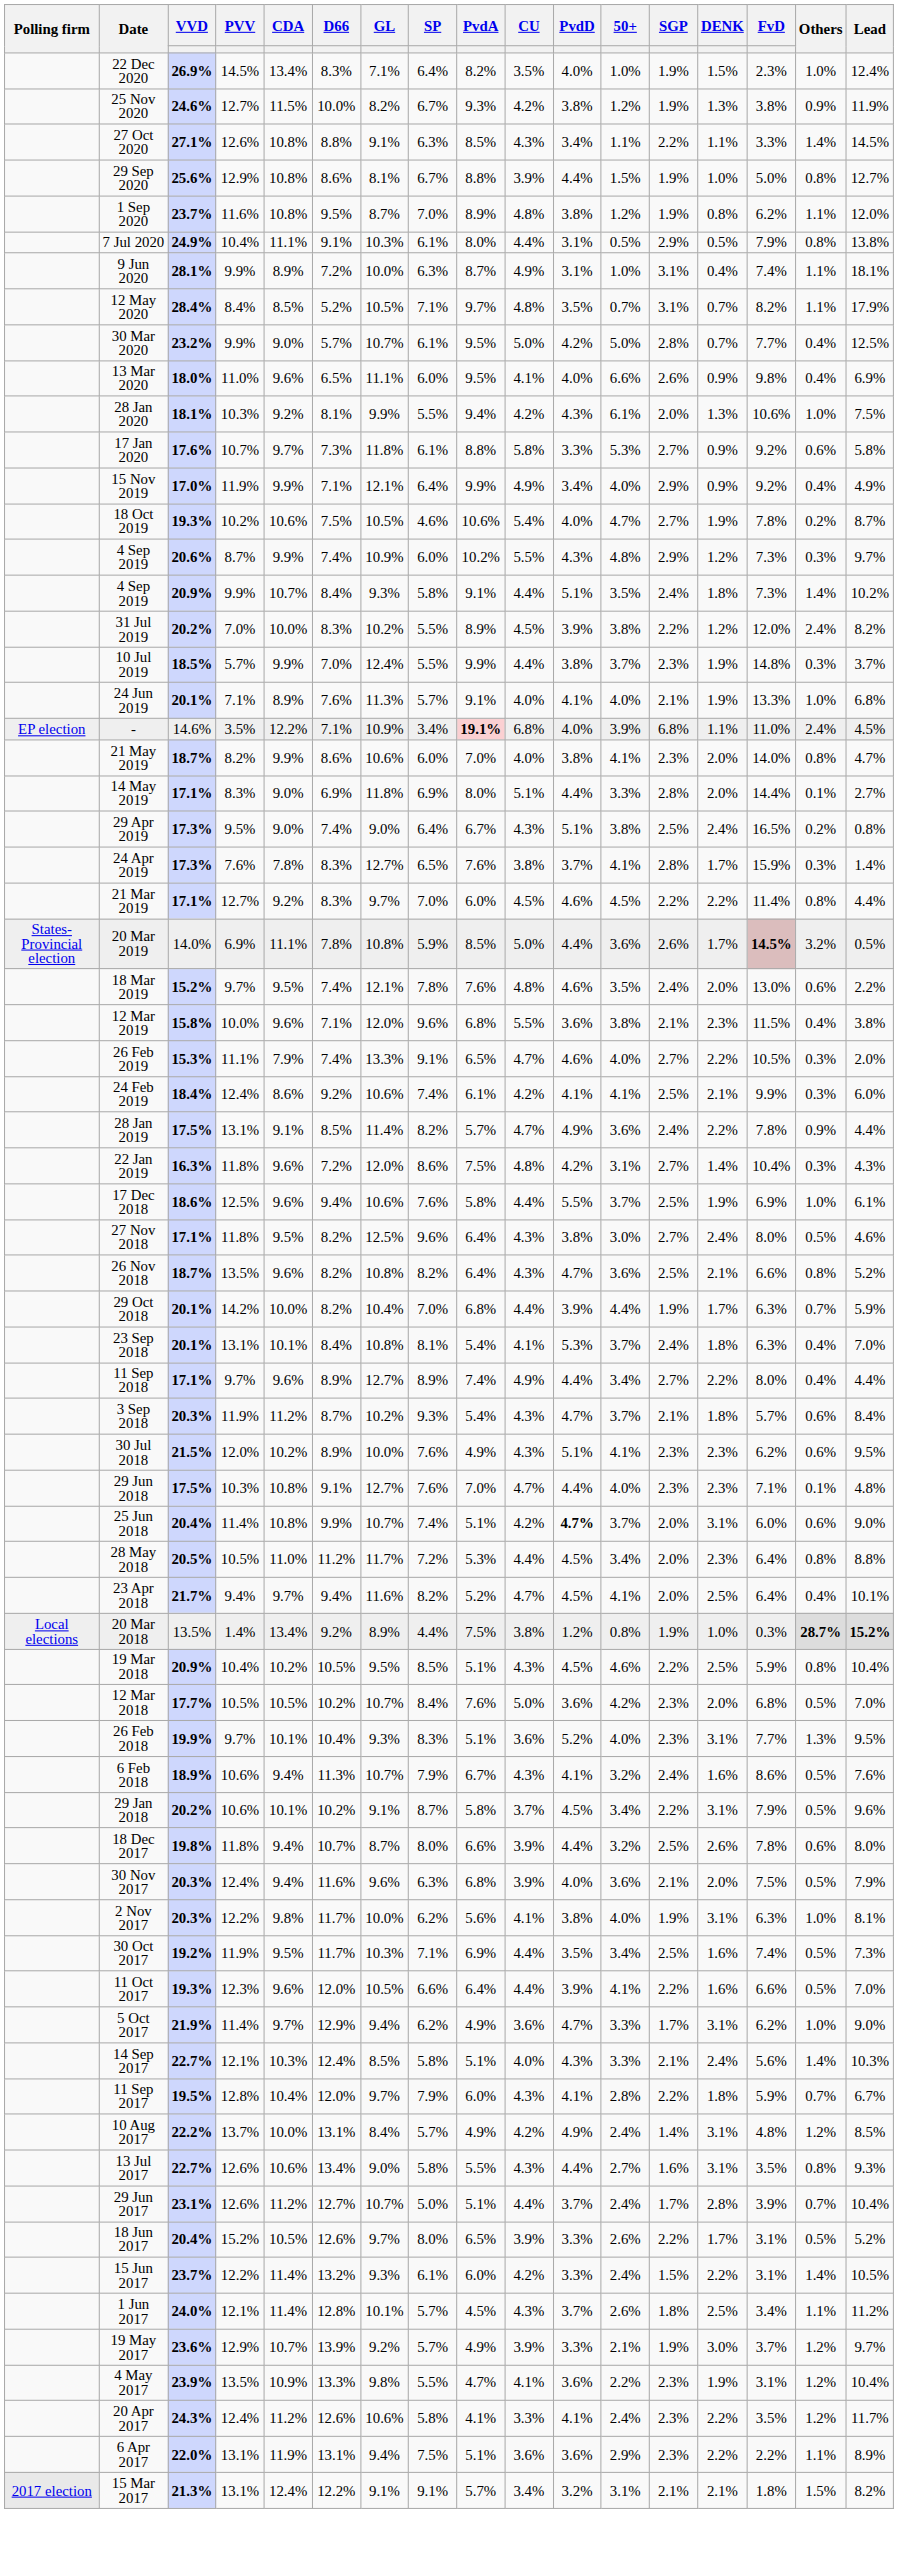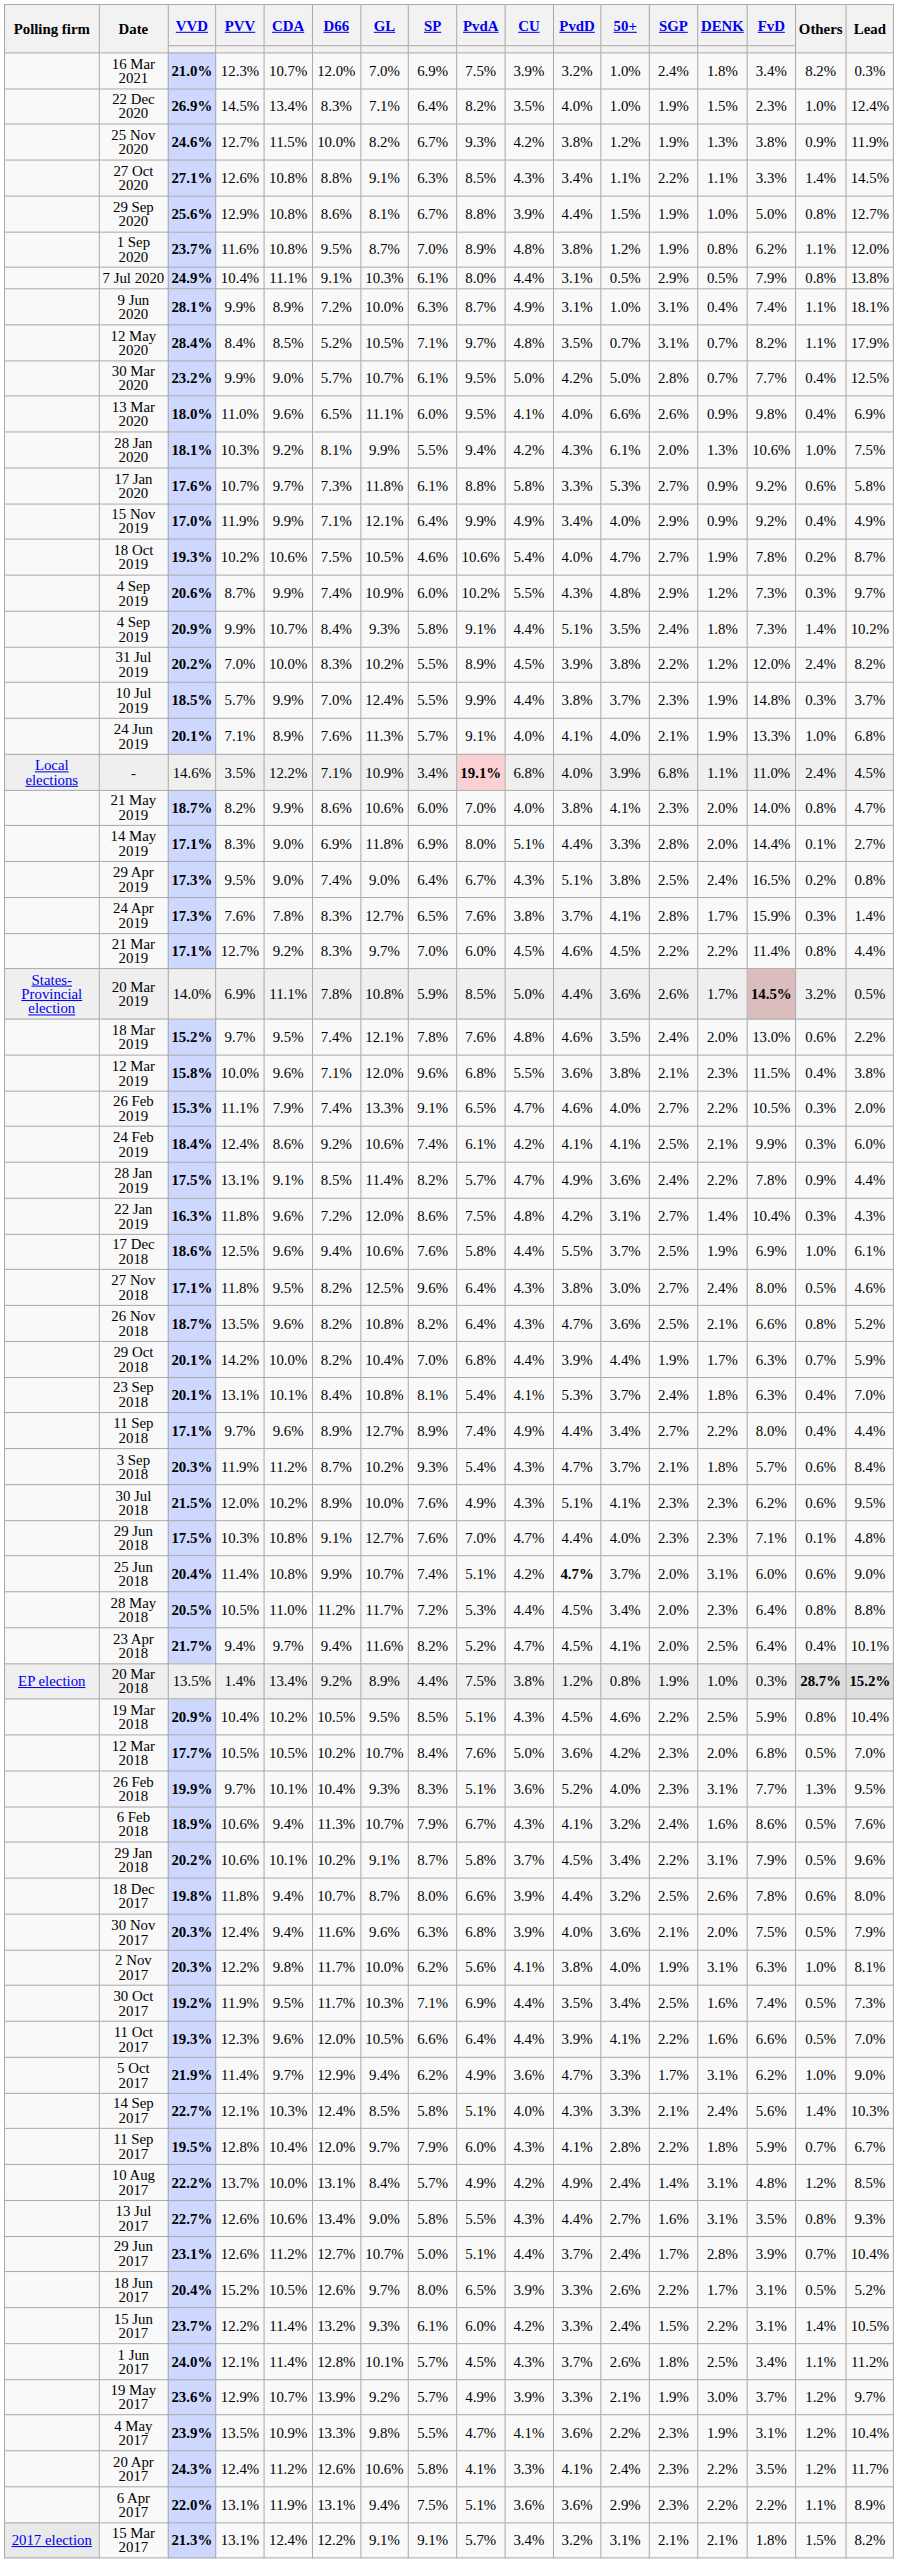+ row: (133, 71)
(52, 729) EP election -> (52, 772) Local elections
(52, 1631) Local elections -> (52, 1682) EP election
